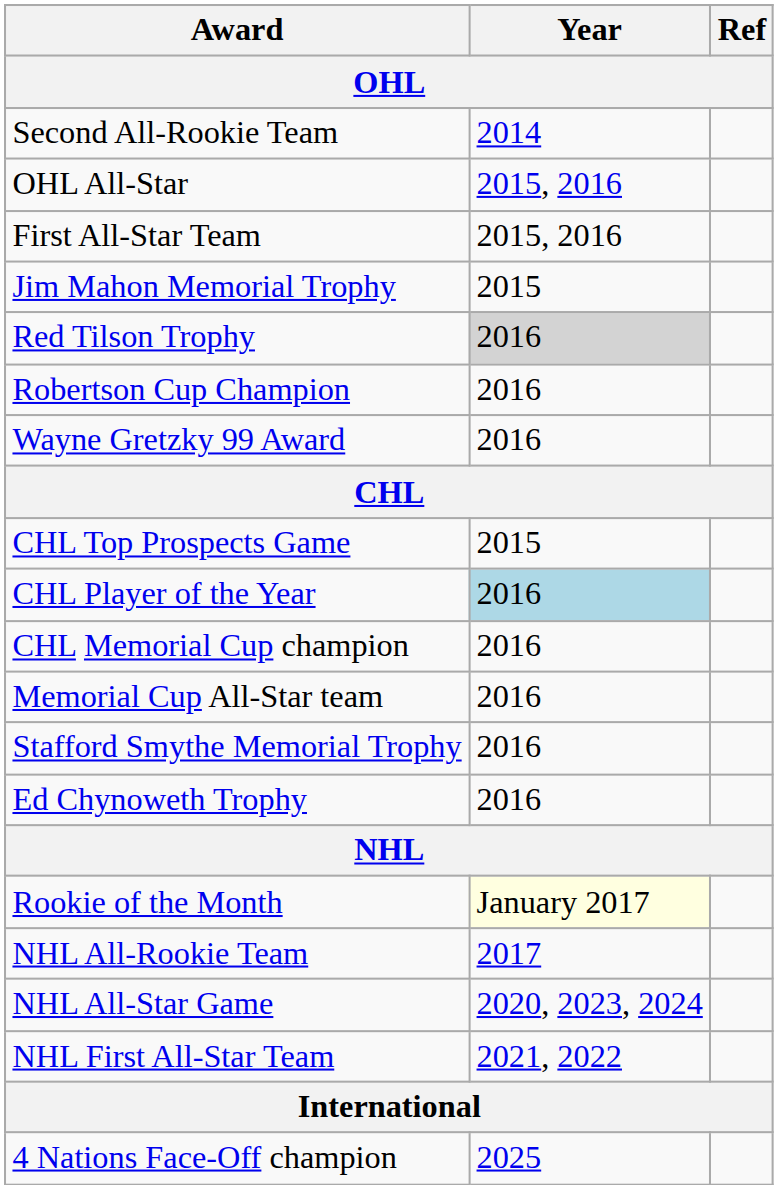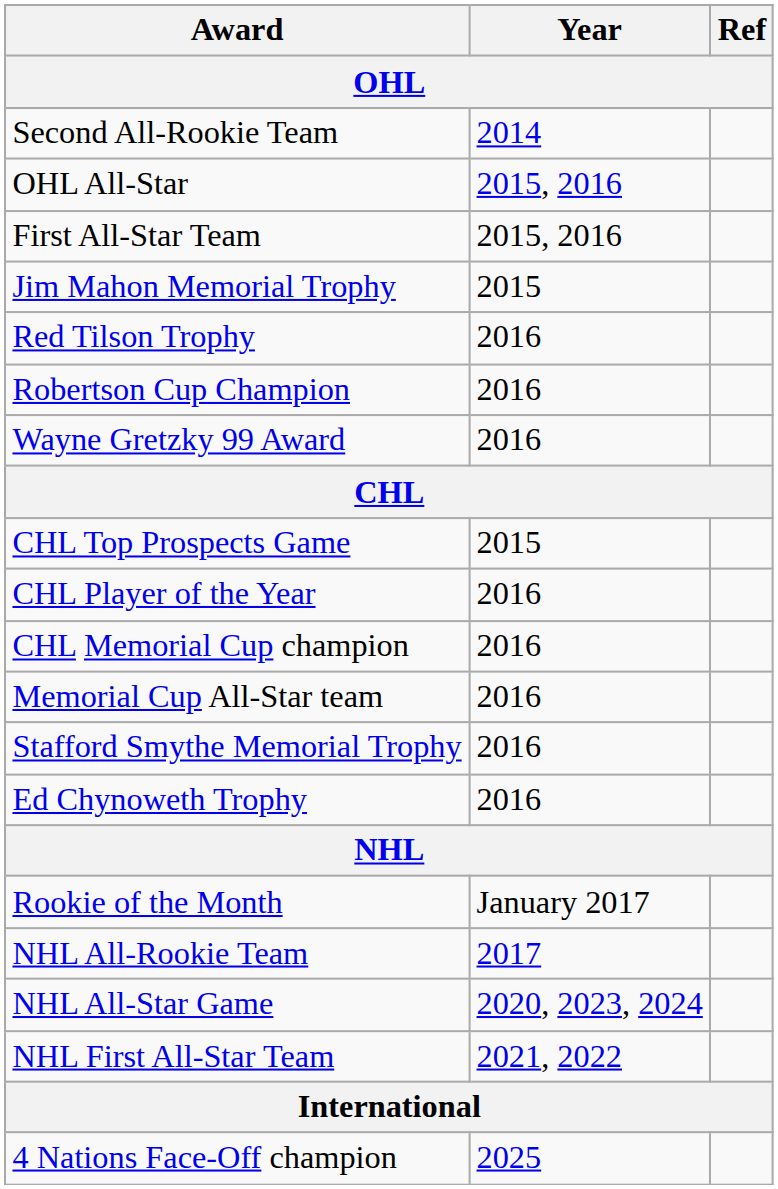(509, 337) lightgrey background -> (509, 337) no background
(509, 593) lightblue background -> (509, 593) no background
(563, 901) lightyellow background -> (563, 901) no background
